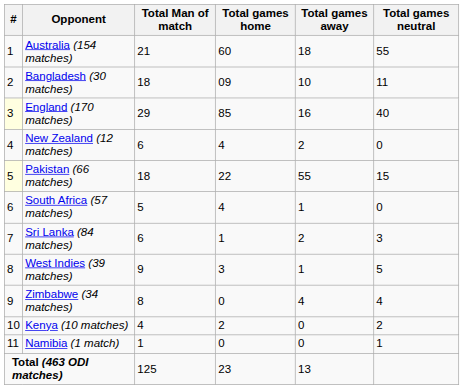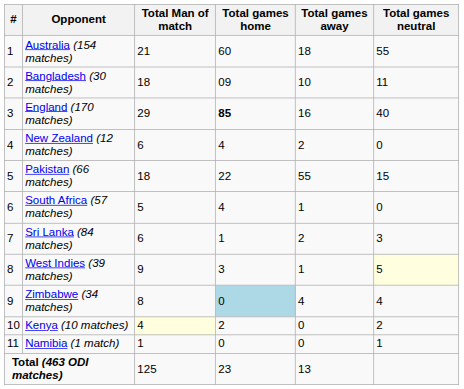(10, 113) lightyellow background -> (10, 113) no background
(225, 113) normal -> (225, 113) bold
(10, 176) lightyellow background -> (10, 176) no background
(379, 269) no background -> (379, 269) lightyellow background
(222, 301) no background -> (222, 301) lightblue background
(141, 325) no background -> (141, 325) lightyellow background
